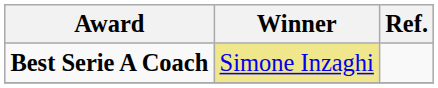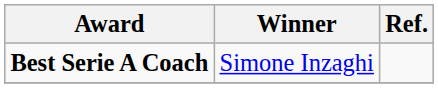(297, 62) khaki background -> (297, 62) no background
